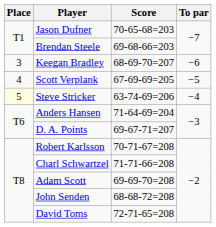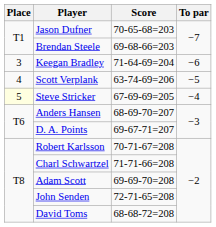(144, 63) 68-69-70=207 -> (144, 63) 71-64-69=204
(144, 79) 67-69-69=205 -> (144, 79) 63-74-69=206
(144, 96) 63-74-69=206 -> (144, 96) 67-69-69=205
(144, 113) 71-64-69=204 -> (144, 113) 68-69-70=207
(144, 197) 68-68-72=208 -> (144, 197) 72-71-65=208
(144, 213) 72-71-65=208 -> (144, 213) 68-68-72=208
